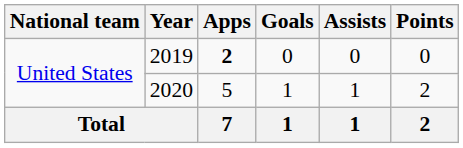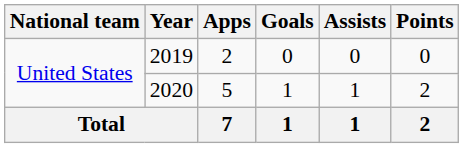(227, 55) bold -> (227, 55) normal
